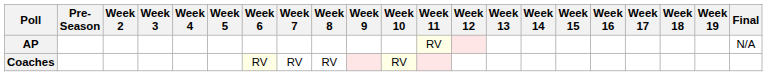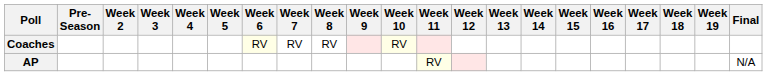rows swapped: (31, 44) <-> (31, 62)
